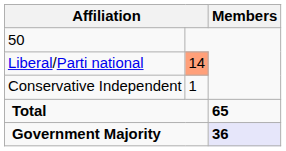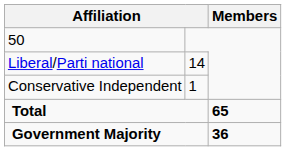(197, 63) lightsalmon background -> (197, 63) no background
(220, 134) lavender background -> (220, 134) no background
